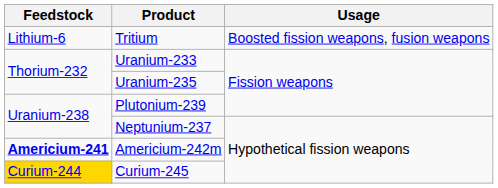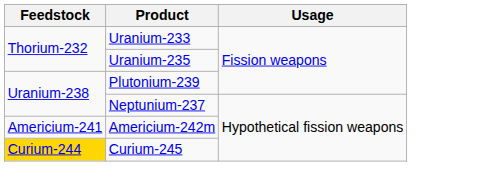- row: (136, 37)
(58, 149) bold -> (55, 127) normal
